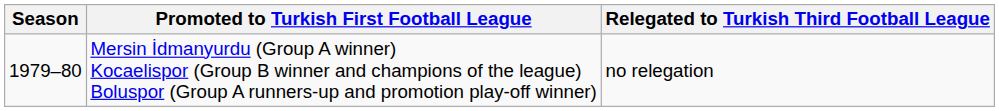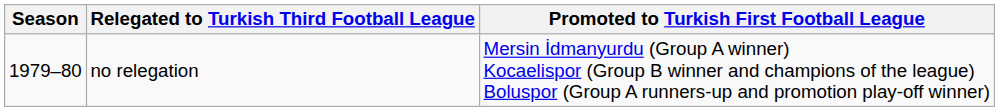columns swapped: (344, 19) <-> (798, 19)
